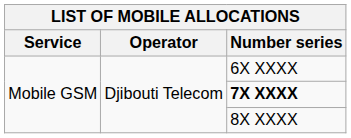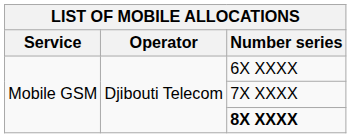(264, 94) bold -> (264, 94) normal
(264, 119) normal -> (264, 119) bold
